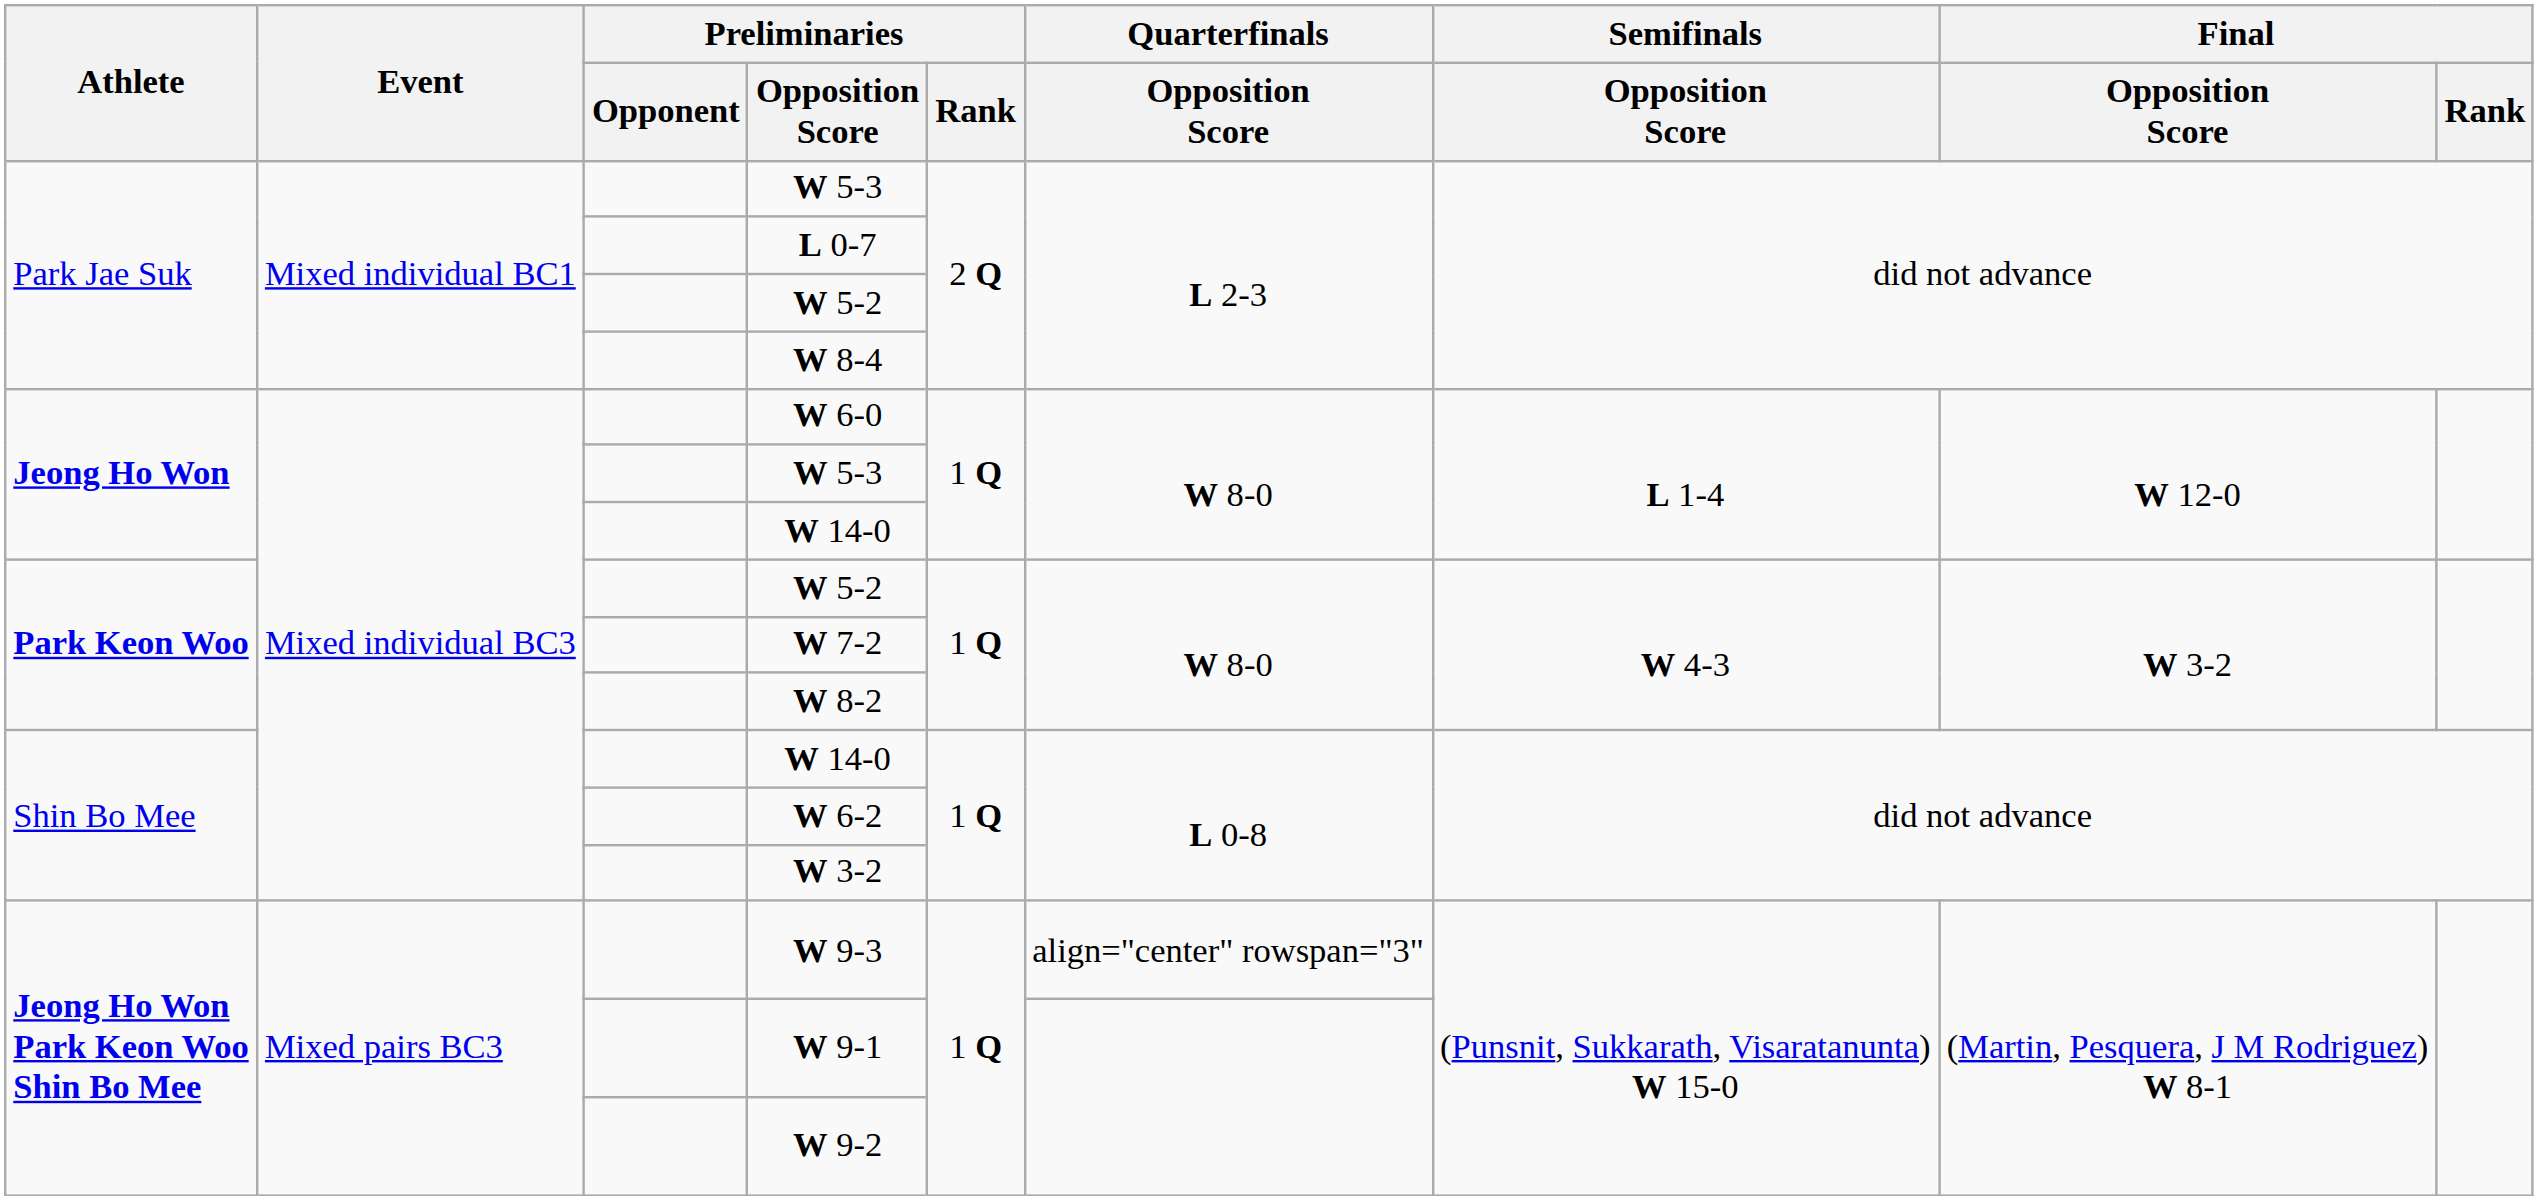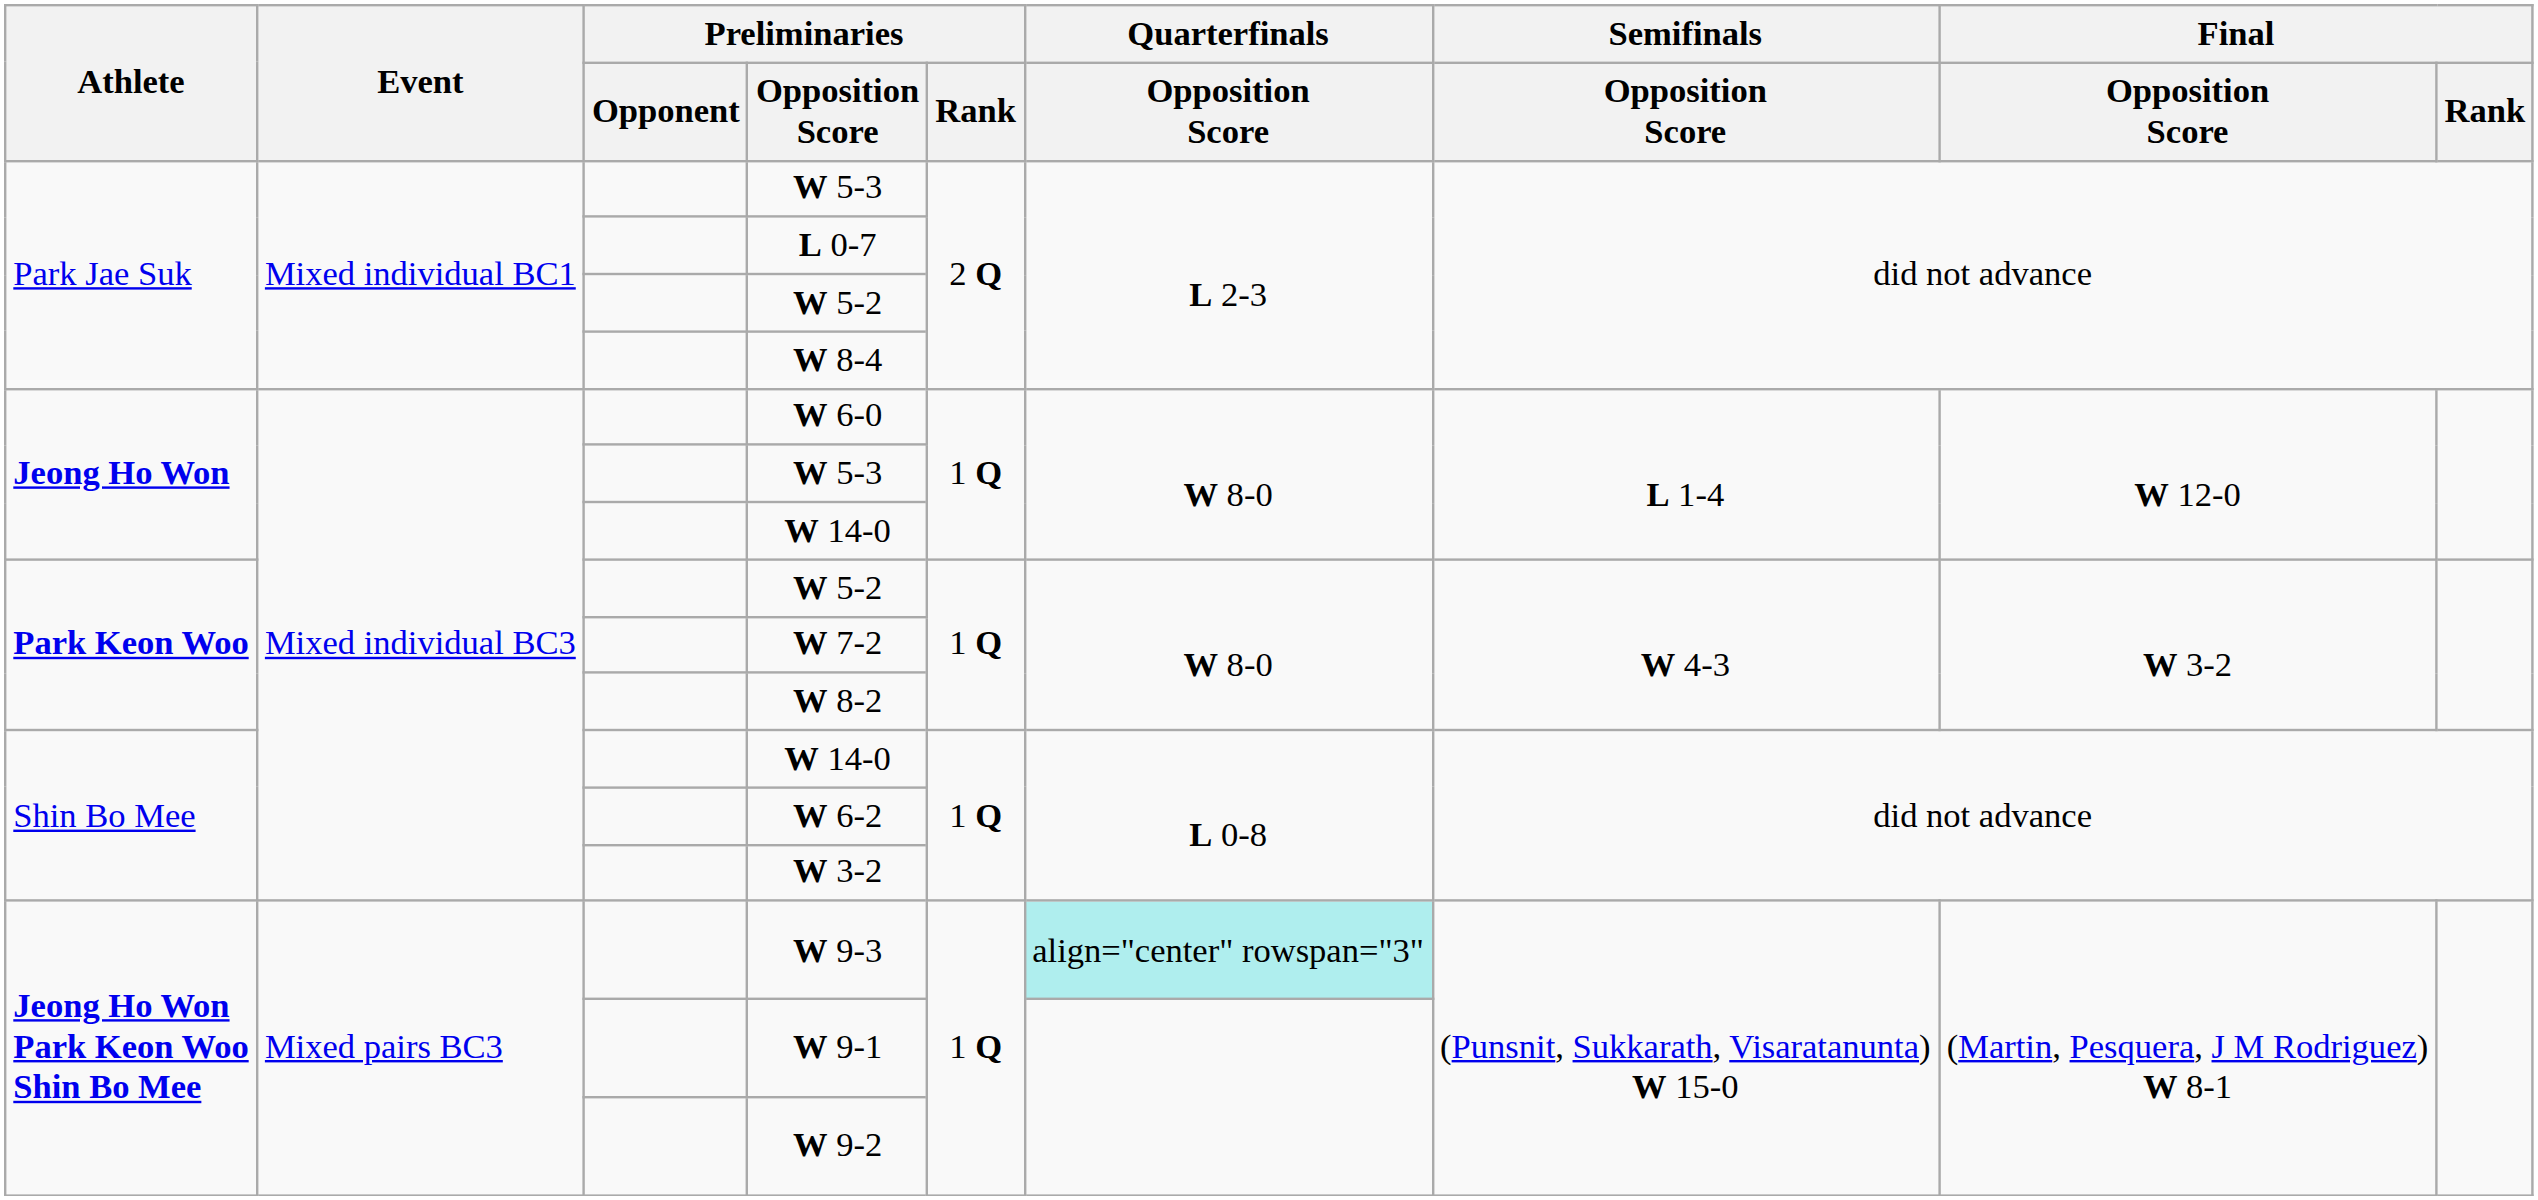(1228, 949) no background -> (1228, 949) paleturquoise background
